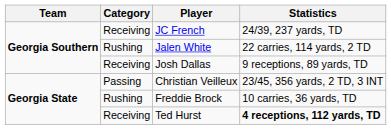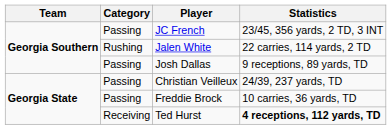(127, 30) Receiving -> (122, 30) Passing
(292, 30) 24/39, 237 yards, TD -> (313, 30) 23/45, 356 yards, 2 TD, 3 INT
(127, 64) Receiving -> (122, 64) Passing
(313, 81) 23/45, 356 yards, 2 TD, 3 INT -> (292, 81) 24/39, 237 yards, TD
(123, 98) Rushing -> (122, 98) Passing
